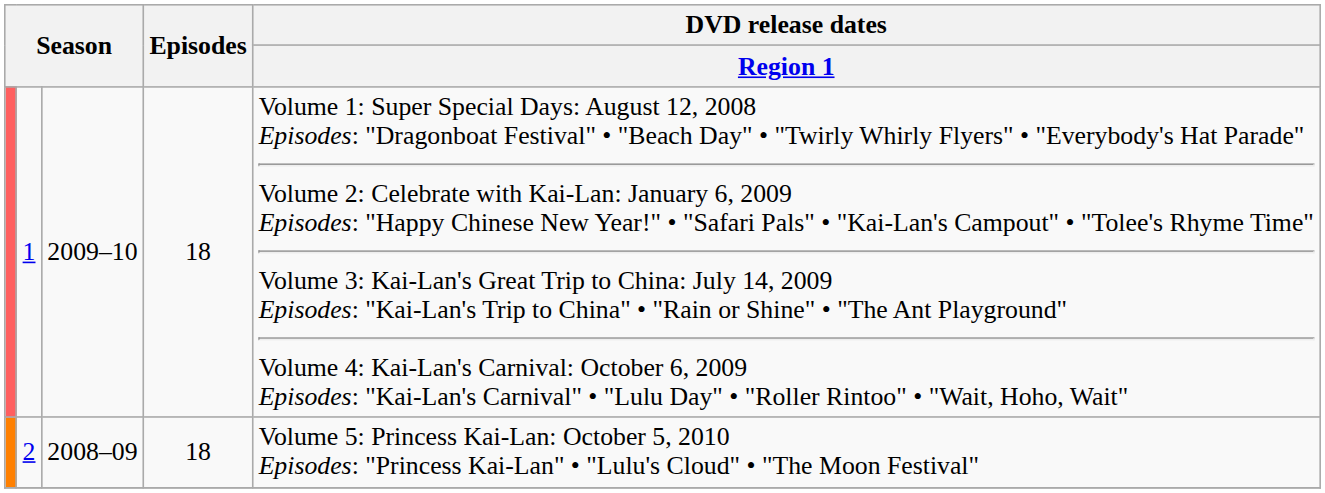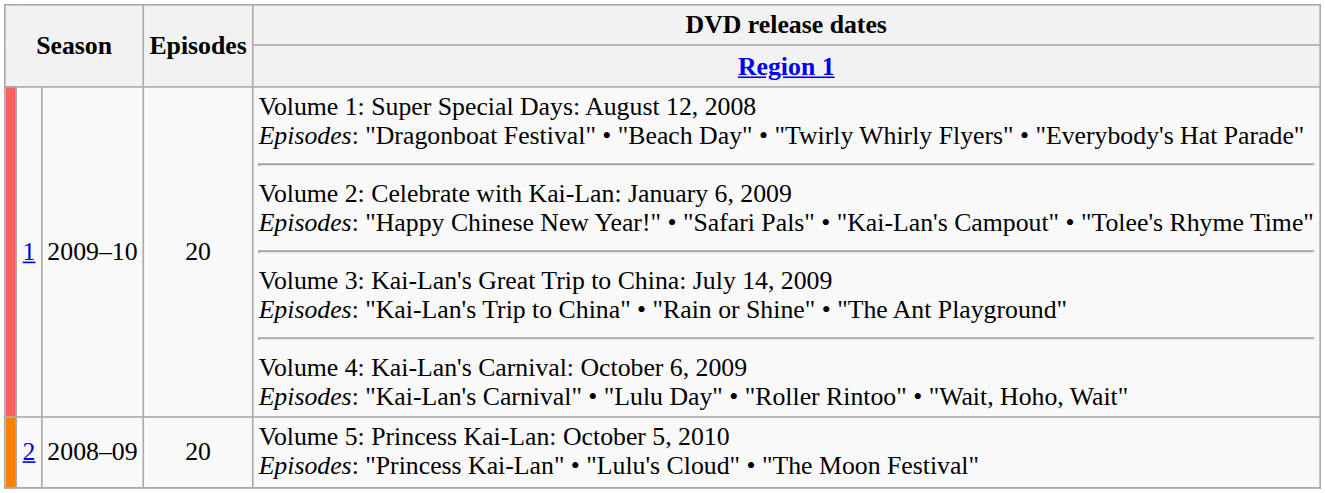(198, 251) 18 -> (198, 251) 20
(198, 451) 18 -> (198, 451) 20
